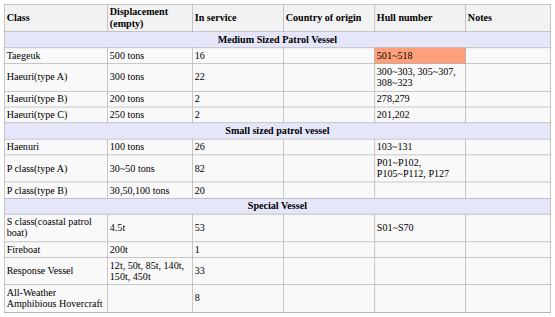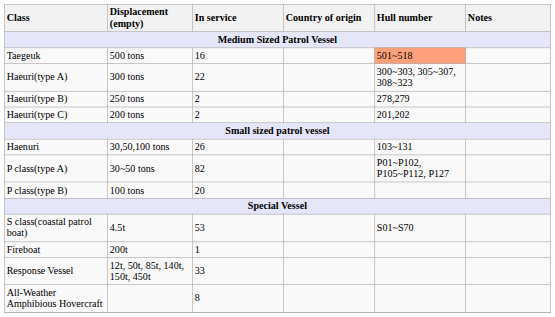(127, 99) 200 tons -> (127, 99) 250 tons
(127, 115) 250 tons -> (127, 115) 200 tons
(127, 147) 100 tons -> (140, 147) 30,50,100 tons
(140, 190) 30,50,100 tons -> (127, 190) 100 tons
